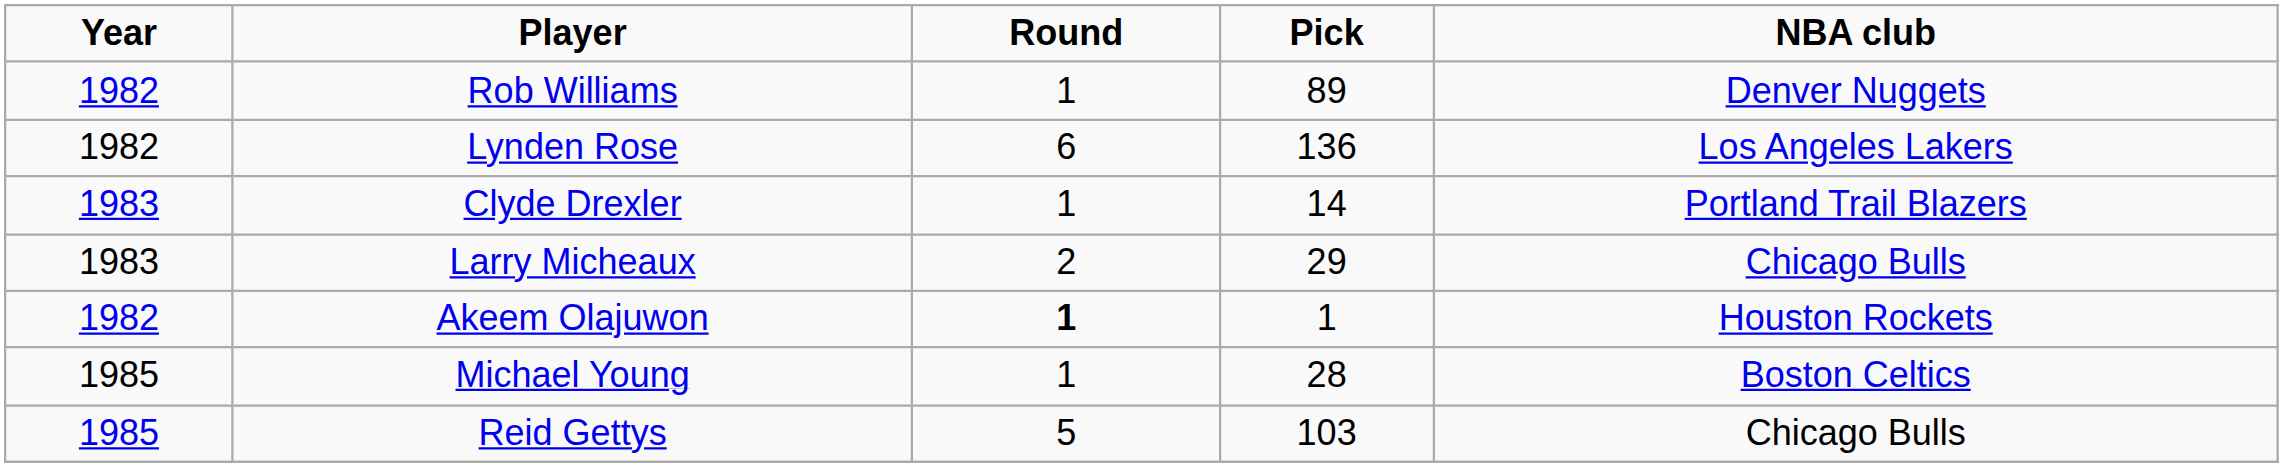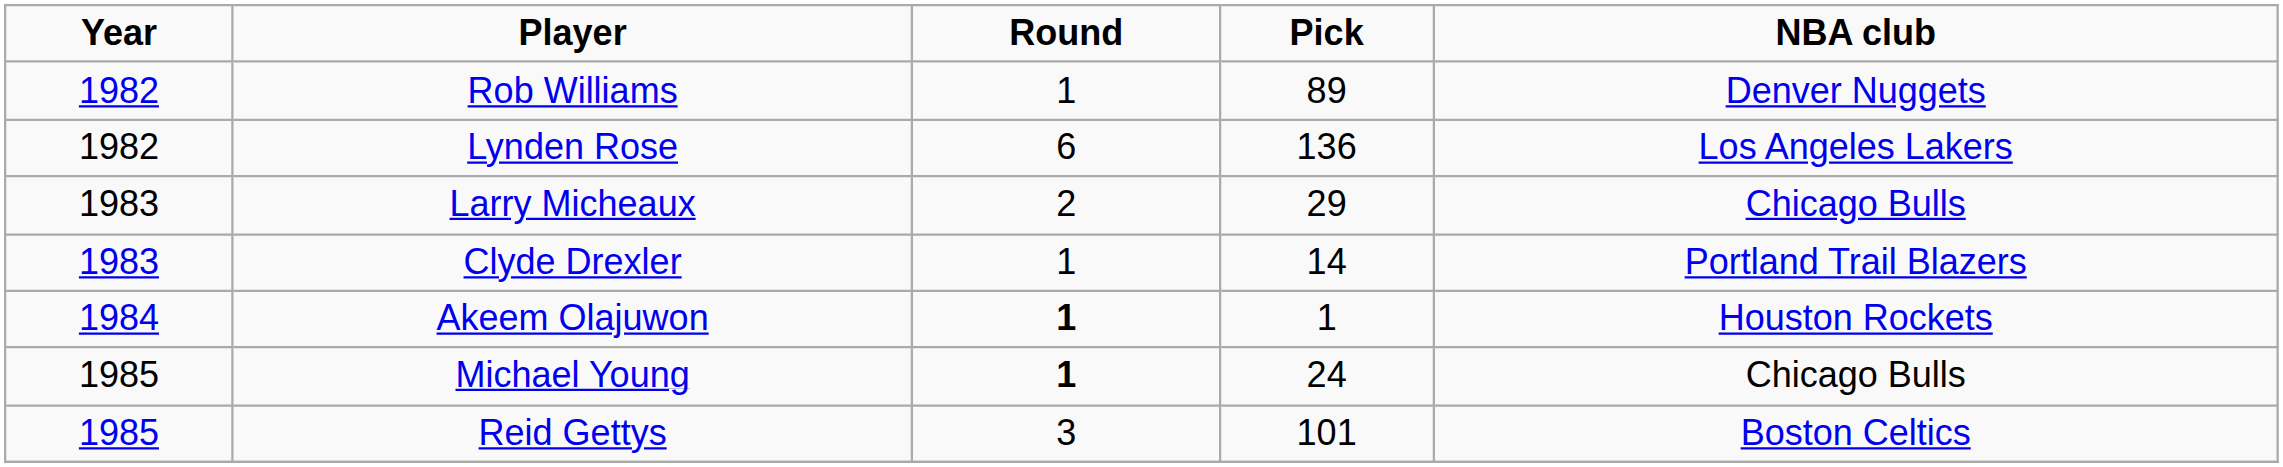rows swapped: (573, 204) <-> (573, 261)
(119, 318) 1982 -> (119, 318) 1984
(1066, 375) normal -> (1066, 375) bold
(1327, 375) 28 -> (1327, 375) 24
(1856, 375) Boston Celtics -> (1856, 375) Chicago Bulls
(1066, 432) 5 -> (1066, 432) 3
(1327, 432) 103 -> (1327, 432) 101
(1856, 432) Chicago Bulls -> (1856, 432) Boston Celtics
